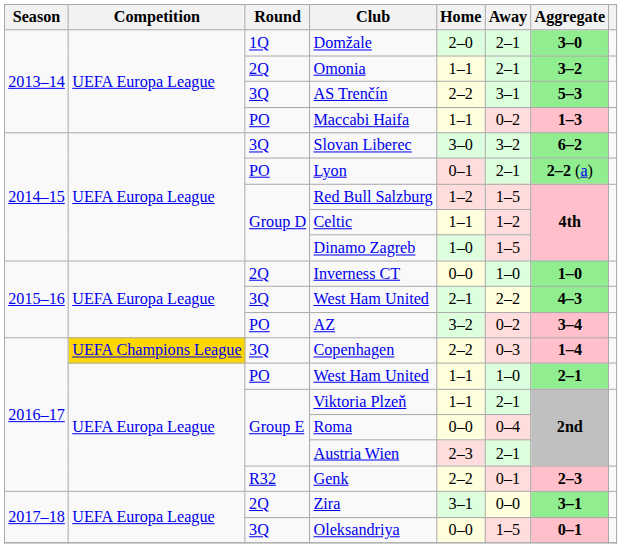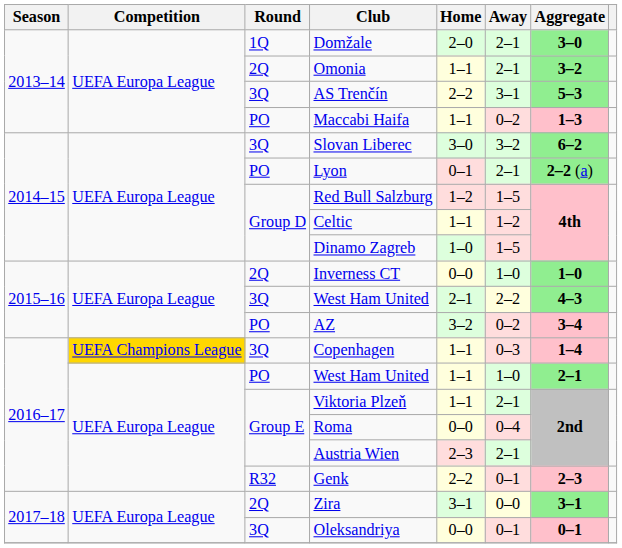(461, 350) 2–2 -> (461, 350) 1–1
(508, 529) 1–5 -> (508, 529) 0–1
